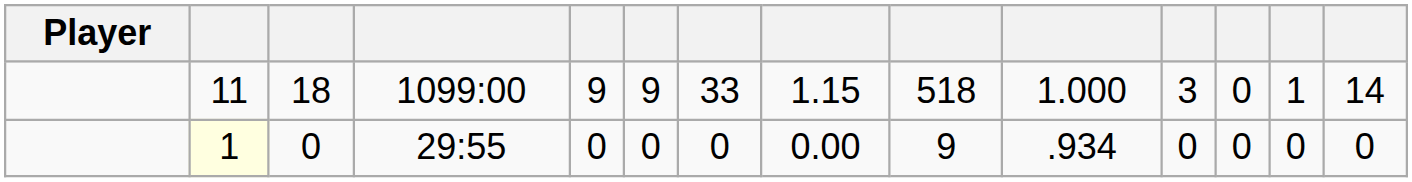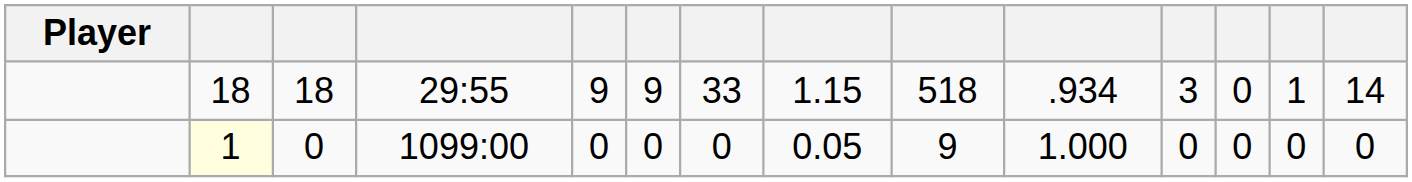(229, 90) 11 -> (231, 90) 18
(461, 90) 1099:00 -> (464, 90) 29:55
(1082, 90) 1.000 -> (1083, 90) .934
(461, 147) 29:55 -> (464, 147) 1099:00
(826, 147) 0.00 -> (827, 147) 0.05
(1082, 147) .934 -> (1083, 147) 1.000
